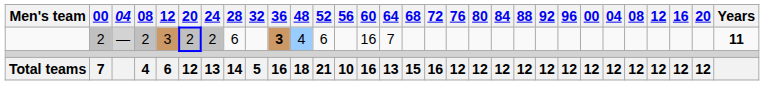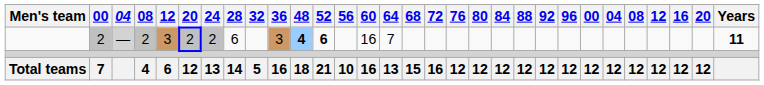(279, 39) bold -> (279, 39) normal
(301, 39) normal -> (301, 39) bold
(324, 39) normal -> (324, 39) bold
